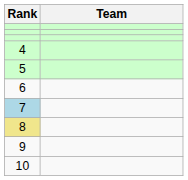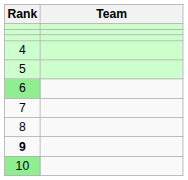(22, 88) no background -> (22, 88) lightgreen background
(22, 108) lightblue background -> (22, 108) no background
(22, 127) khaki background -> (22, 127) no background
(22, 146) normal -> (22, 146) bold
(22, 165) no background -> (22, 165) lightgreen background
